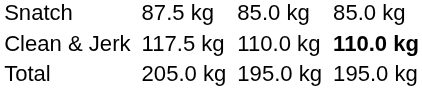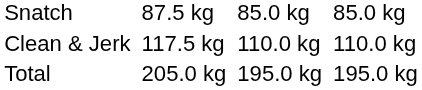(376, 43) bold -> (375, 43) normal
